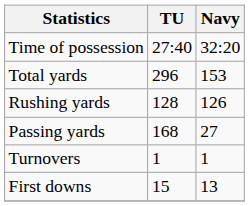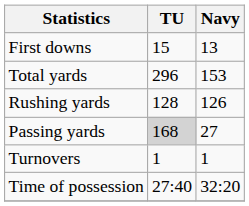rows swapped: (50, 186) <-> (76, 46)
(165, 130) no background -> (165, 130) lightgrey background
